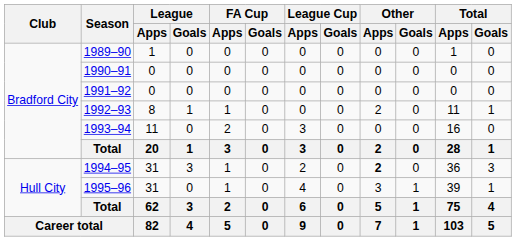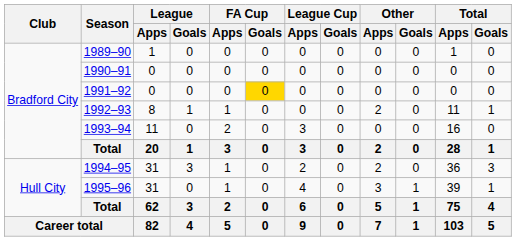(265, 91) no background -> (265, 91) gold background
(378, 168) bold -> (378, 168) normal
